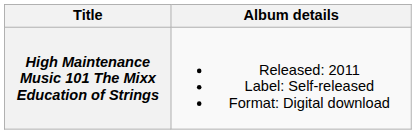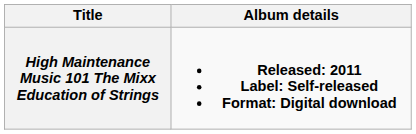(291, 86) normal -> (291, 86) bold
